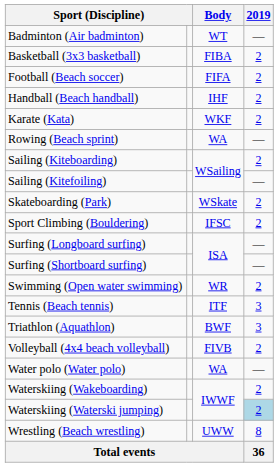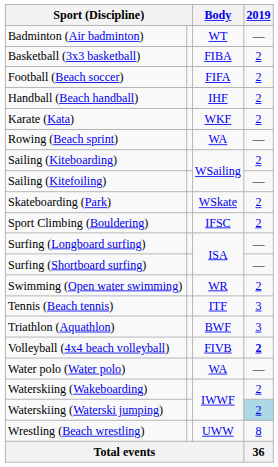(258, 347) normal -> (258, 347) bold
